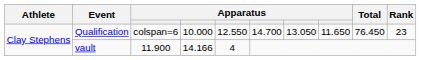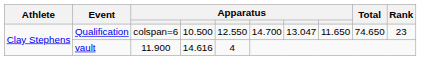(198, 32) 10.000 -> (198, 32) 10.500
(301, 32) 13.050 -> (301, 32) 13.047
(370, 32) 76.450 -> (370, 32) 74.650
(198, 48) 14.166 -> (198, 48) 14.616
